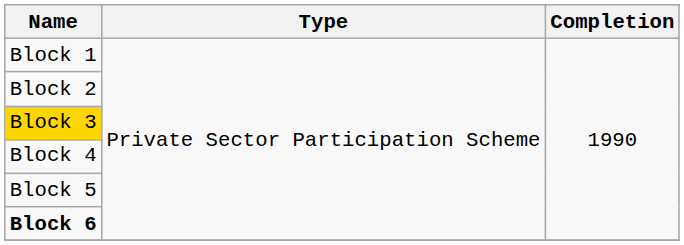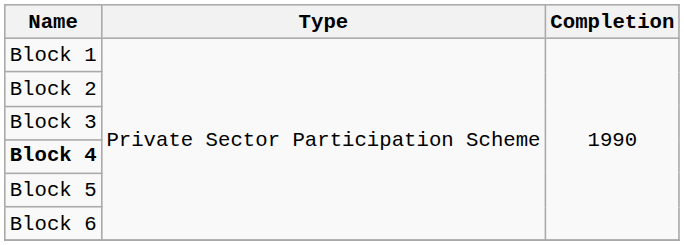(53, 123) gold background -> (53, 123) no background
(53, 156) normal -> (53, 156) bold
(53, 224) bold -> (53, 224) normal
